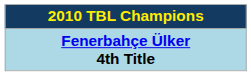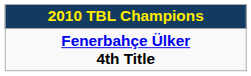(126, 49) lightblue background -> (126, 49) no background
